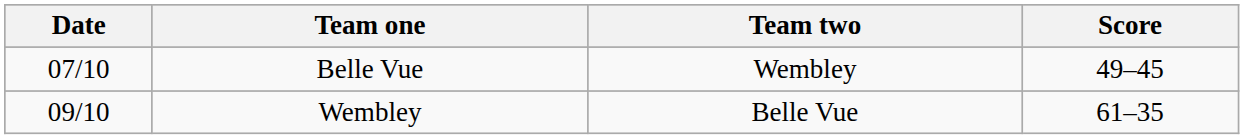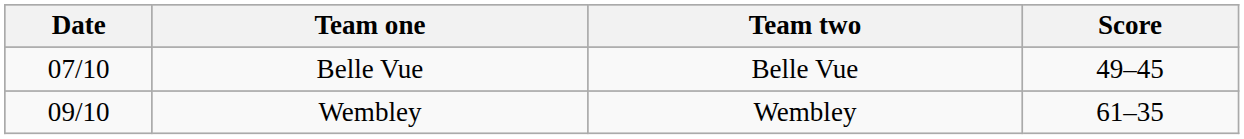(805, 68) Wembley -> (805, 68) Belle Vue
(805, 111) Belle Vue -> (805, 111) Wembley
